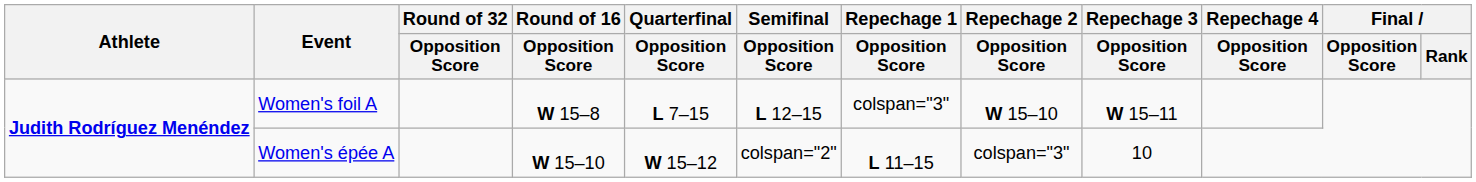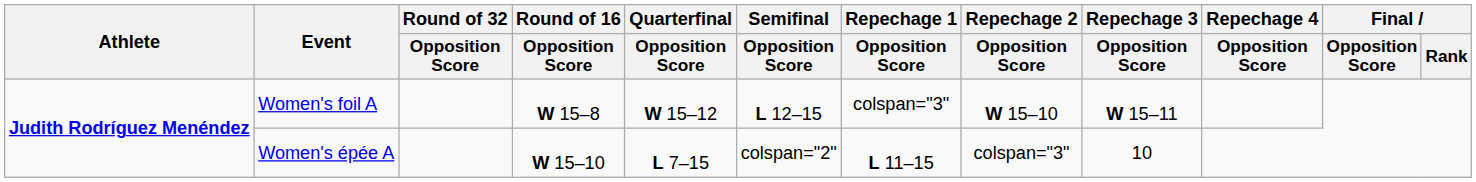(681, 114) L 7–15 -> (681, 114) W 15–12
(681, 163) W 15–12 -> (681, 163) L 7–15
